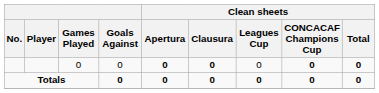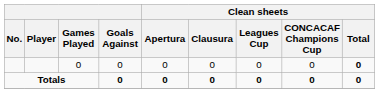(165, 65) bold -> (165, 65) normal
(212, 65) bold -> (212, 65) normal
(312, 65) bold -> (312, 65) normal
